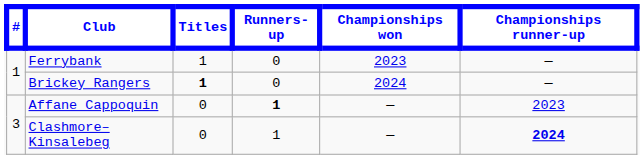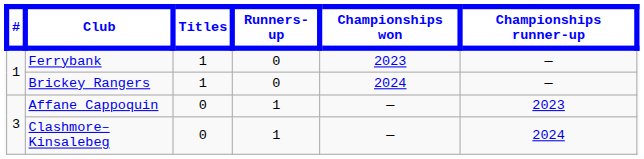(203, 84) bold -> (203, 84) normal
(276, 106) bold -> (276, 106) normal
(549, 135) bold -> (549, 135) normal
